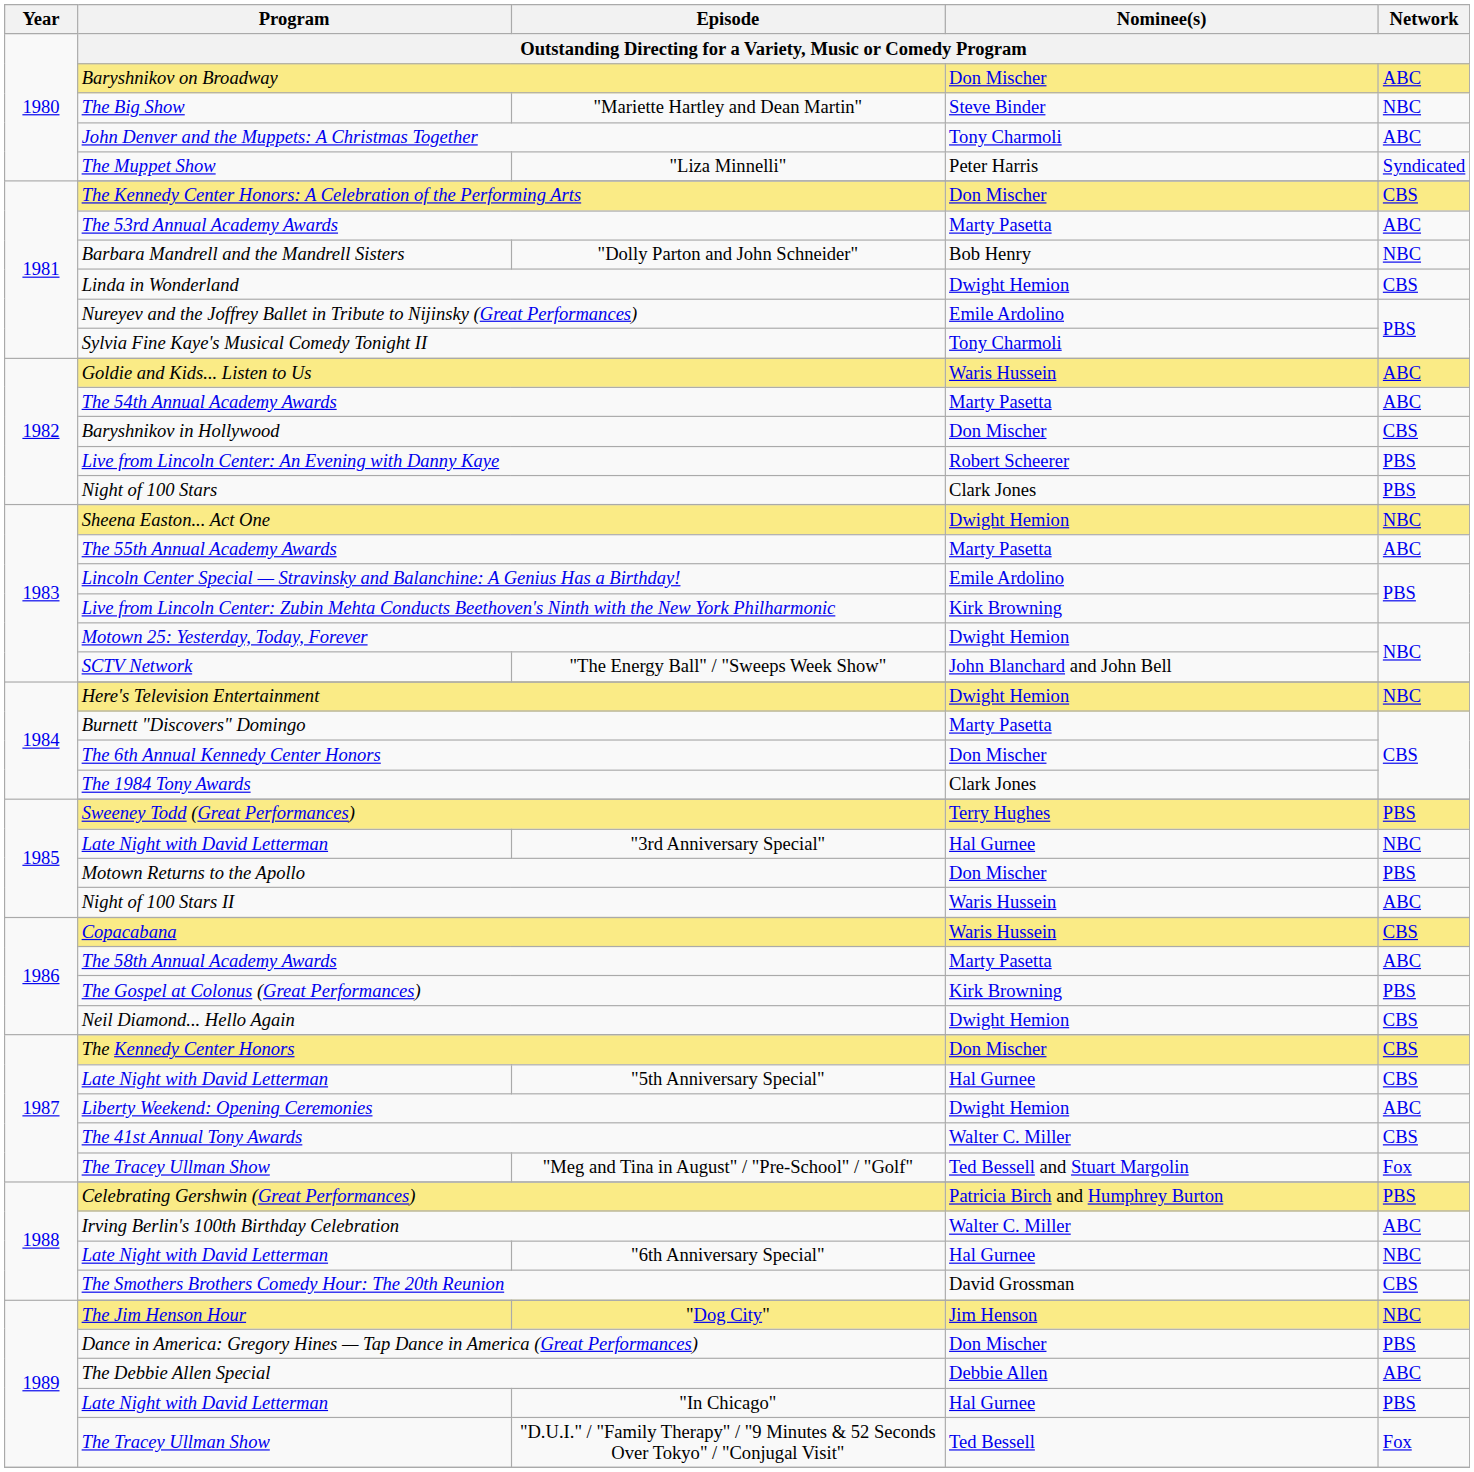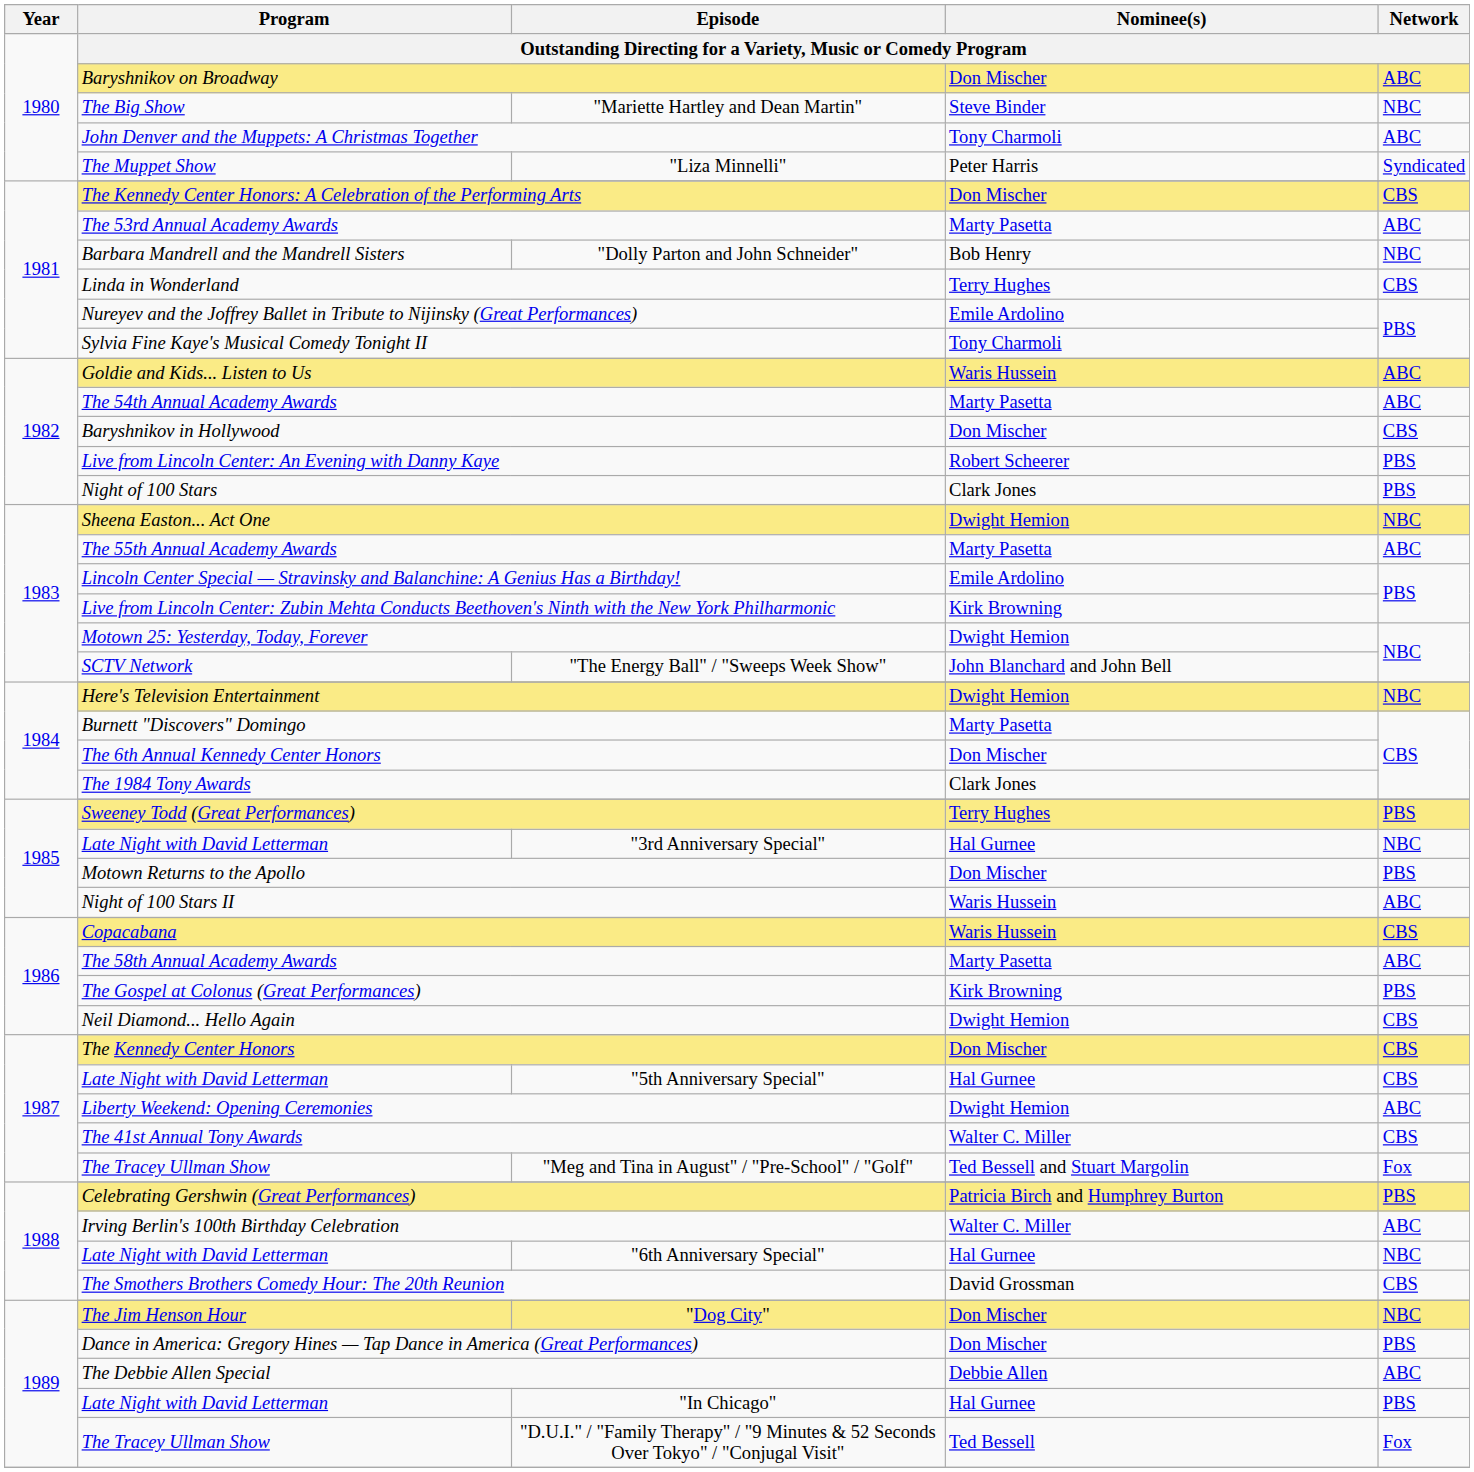(1009, 284) Dwight Hemion -> (1000, 284) Terry Hughes
(993, 1314) Jim Henson -> (998, 1314) Don Mischer
